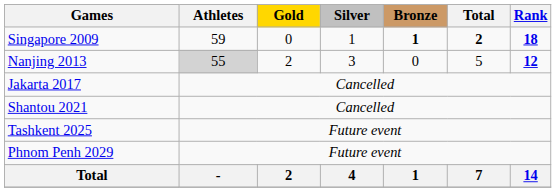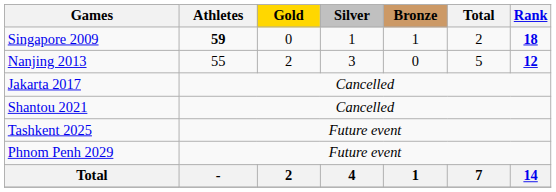(218, 38) normal -> (218, 38) bold
(415, 38) bold -> (415, 38) normal
(479, 38) bold -> (479, 38) normal
(218, 61) lightgrey background -> (218, 61) no background
